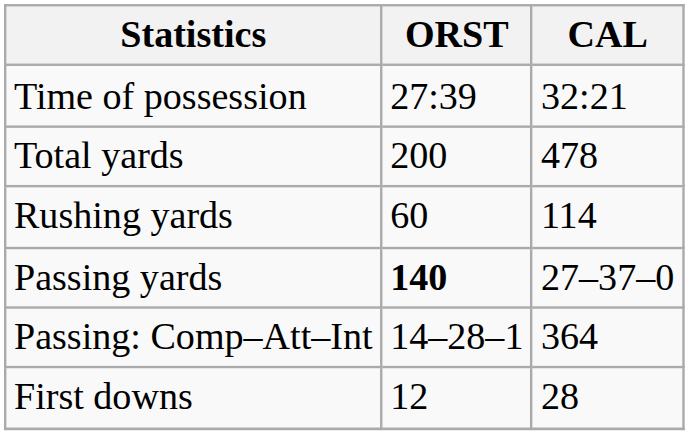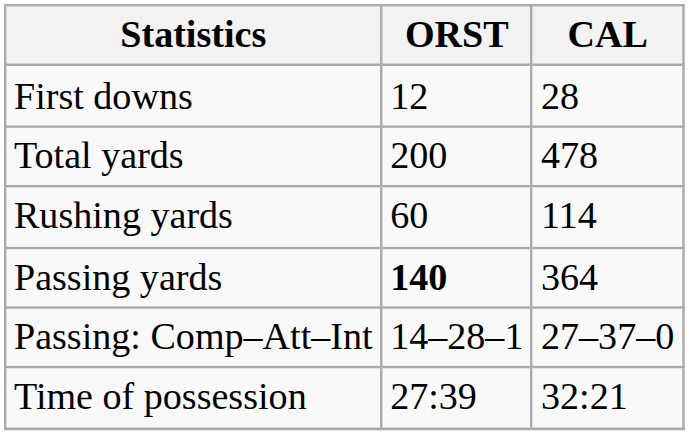rows swapped: (103, 397) <-> (160, 95)
(608, 276) 27–37–0 -> (570, 276) 364
(570, 336) 364 -> (608, 336) 27–37–0
